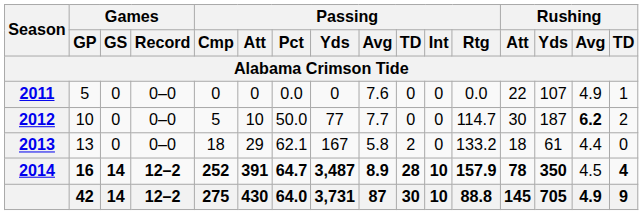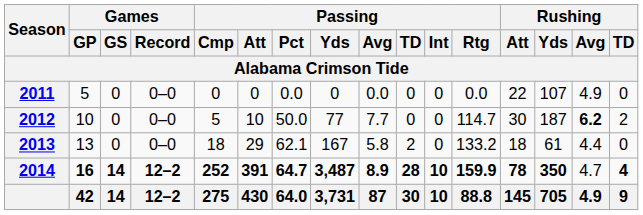(377, 94) 7.6 -> (377, 94) 0.0
(624, 94) 1 -> (624, 94) 0
(476, 171) 157.9 -> (476, 171) 159.9
(590, 171) 4.5 -> (590, 171) 4.7
